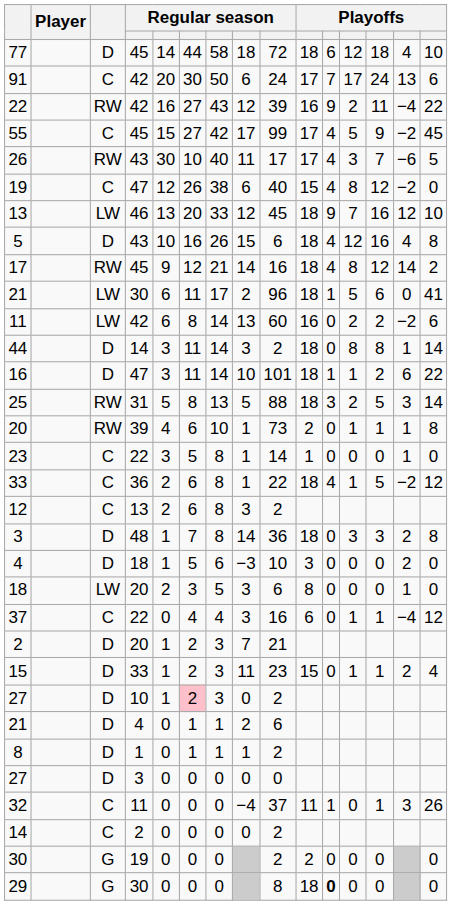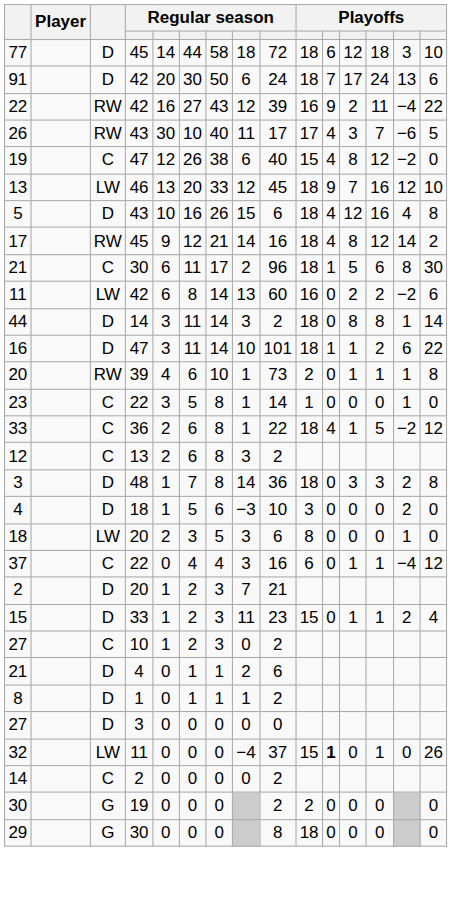(407, 52) 4 -> (407, 52) 3
(108, 79) C -> (108, 79) D
(309, 79) 17 -> (309, 79) 18
- row: (18, 133)
(108, 294) LW -> (108, 267) C
(407, 294) 0 -> (407, 267) 8
(434, 294) 41 -> (434, 267) 30
- row: (18, 402)
(108, 698) D -> (108, 644) C
(192, 698) pink background -> (192, 644) no background
(108, 805) C -> (108, 751) LW
(309, 805) 11 -> (309, 751) 15
(331, 805) normal -> (331, 751) bold
(407, 805) 3 -> (407, 751) 0
(331, 886) bold -> (331, 832) normal
